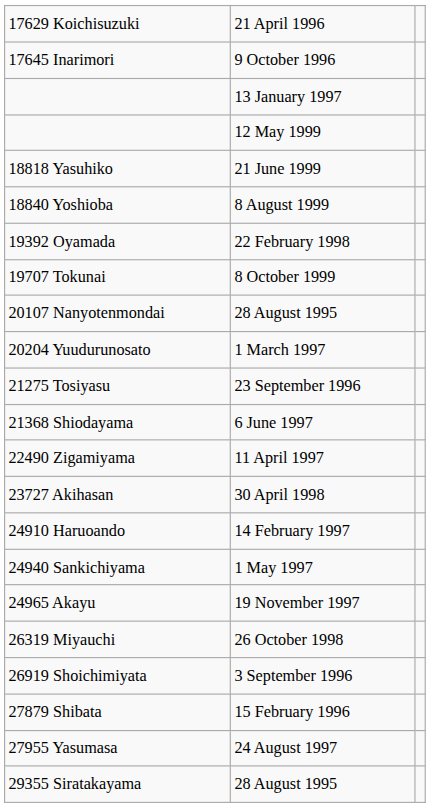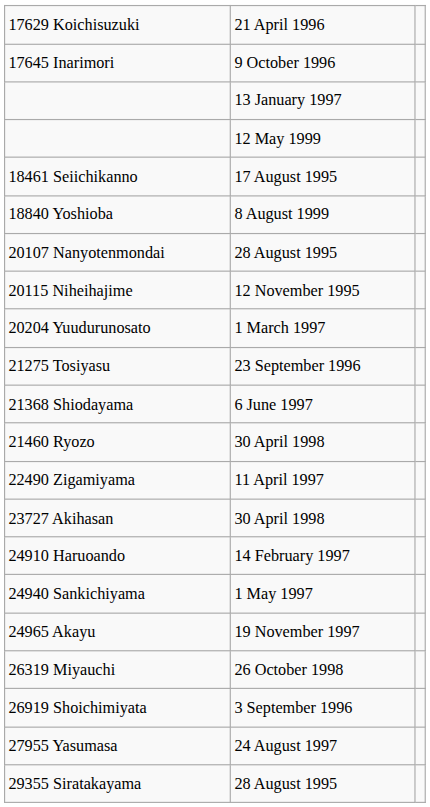+ row: (73, 176)
- row: (61, 168)
- row: (62, 241)
- row: (57, 277)
+ row: (71, 290)
+ row: (52, 442)
- row: (55, 711)
